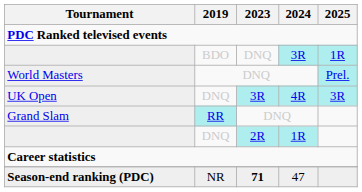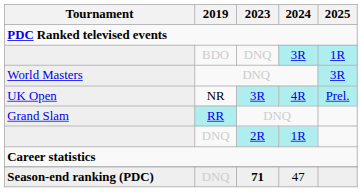(338, 75) Prel. -> (338, 75) 3R
(216, 95) DNQ -> (216, 95) NR
(338, 95) 3R -> (338, 95) Prel.
(216, 177) NR -> (216, 177) DNQ
